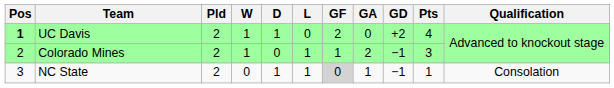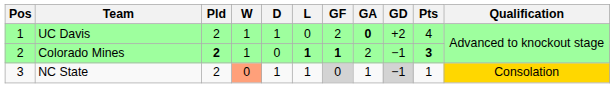(20, 33) bold -> (20, 33) normal
(368, 33) normal -> (368, 33) bold
(216, 53) normal -> (216, 53) bold
(307, 53) normal -> (307, 53) bold
(338, 53) normal -> (338, 53) bold
(429, 53) normal -> (429, 53) bold
(247, 72) no background -> (247, 72) lightsalmon background
(398, 72) no background -> (398, 72) lightgrey background
(527, 72) no background -> (527, 72) gold background
